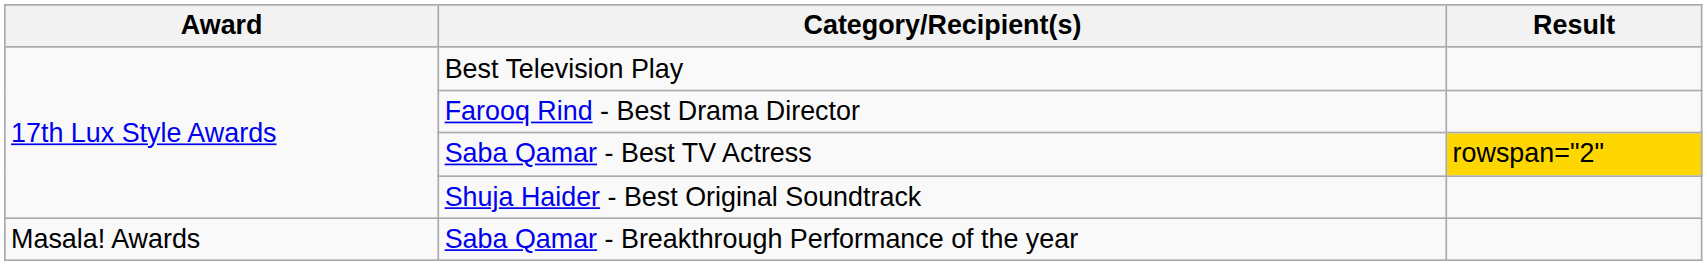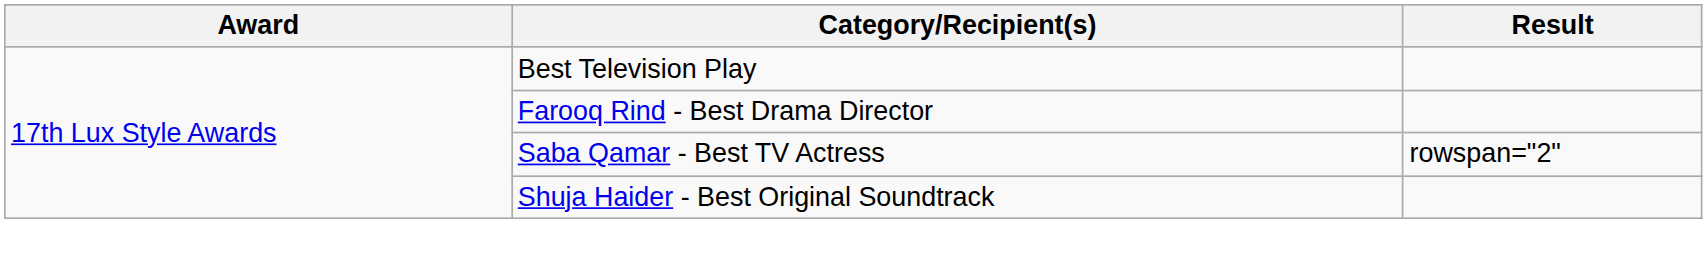(1528, 153) gold background -> (1485, 153) no background
- row: (761, 238)
